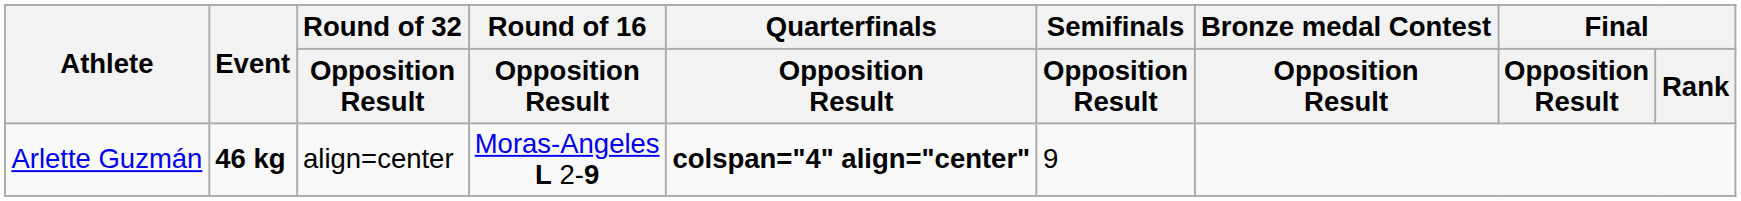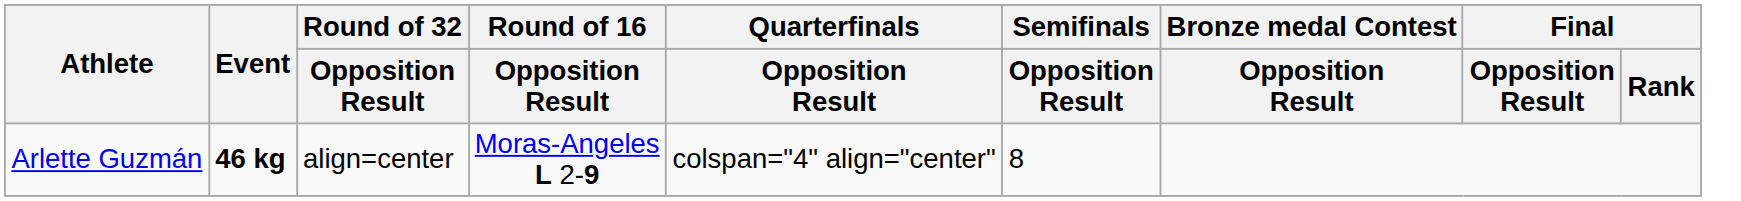(851, 160) bold -> (834, 160) normal
(1051, 160) 9 -> (1016, 160) 8
